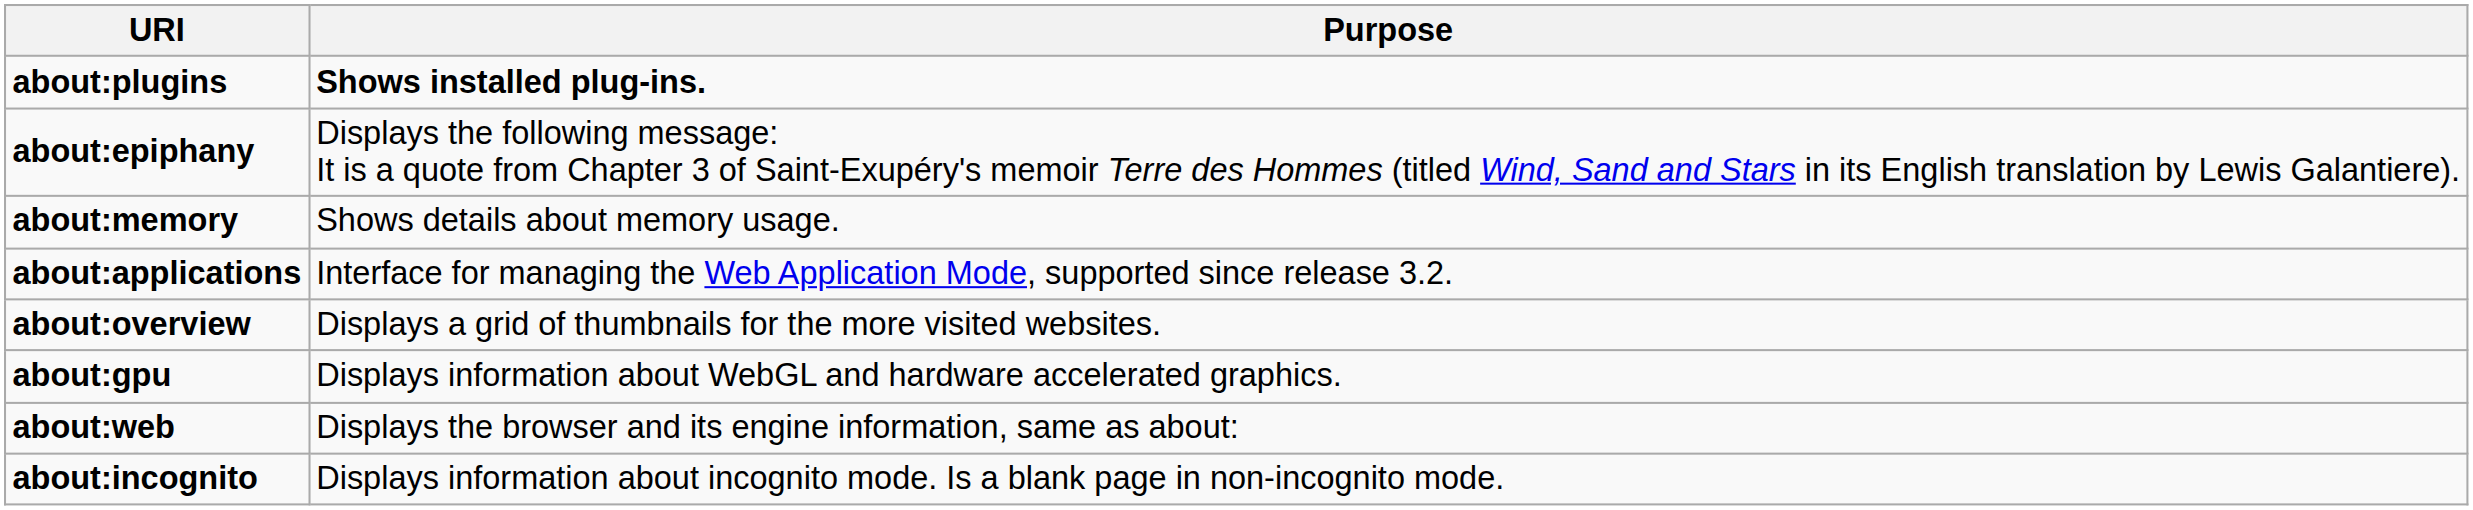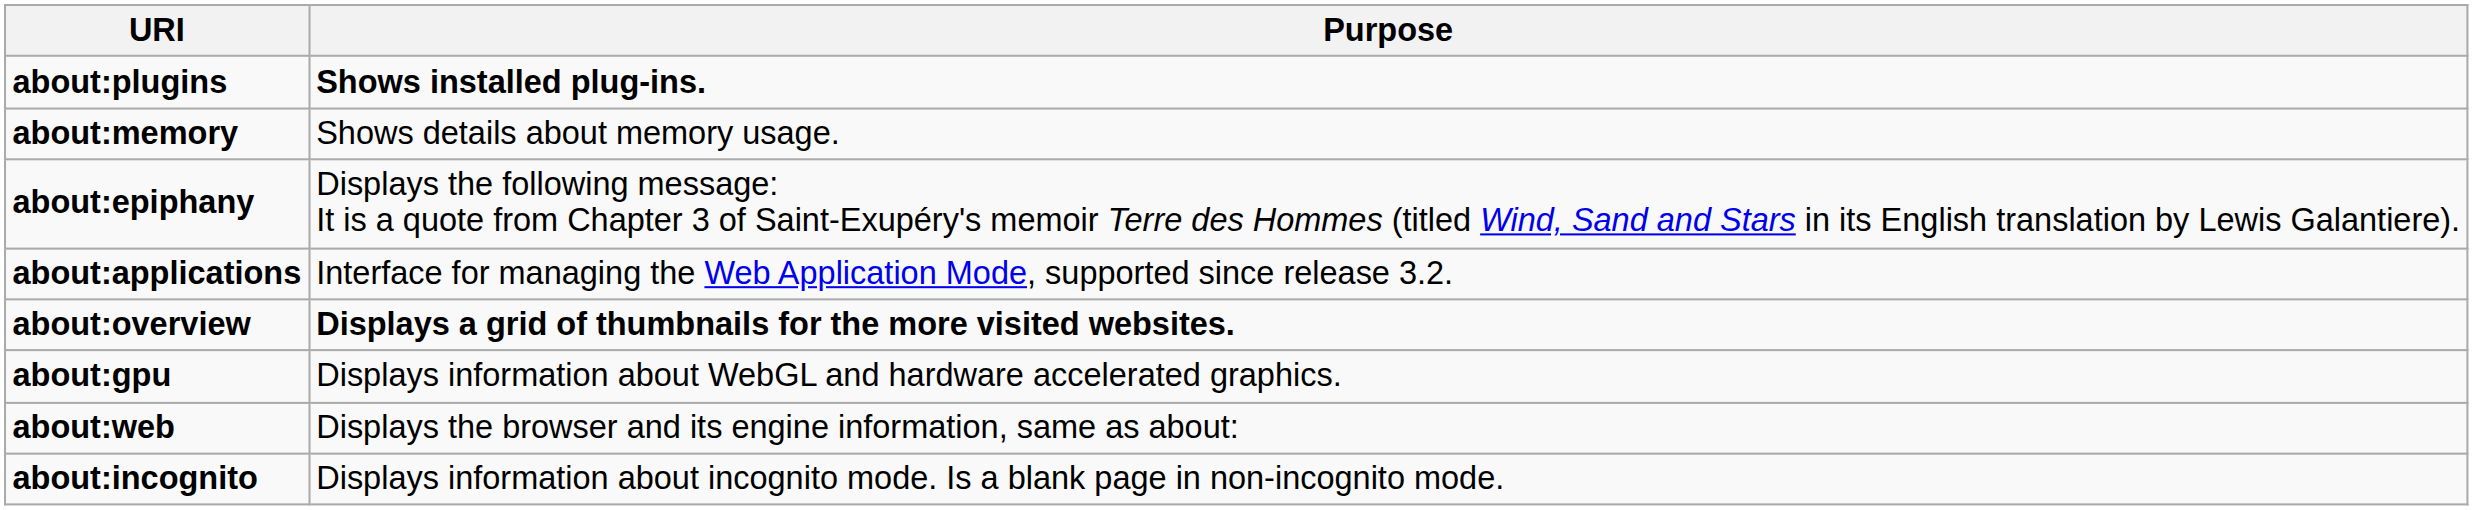rows swapped: (125, 221) <-> (133, 151)
(739, 324) normal -> (776, 324) bold
